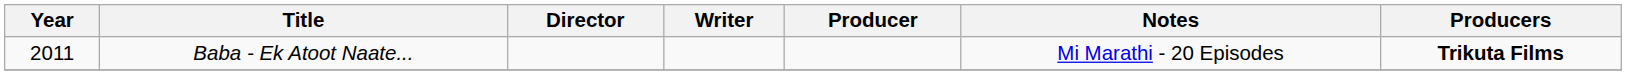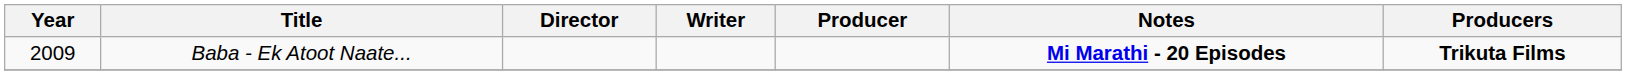(52, 53) 2011 -> (53, 53) 2009
(1171, 53) normal -> (1166, 53) bold
